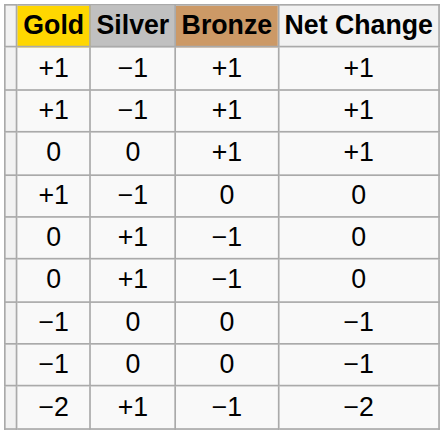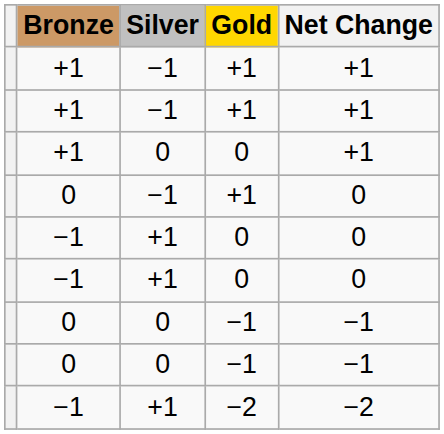columns swapped: (54, 25) <-> (227, 25)
